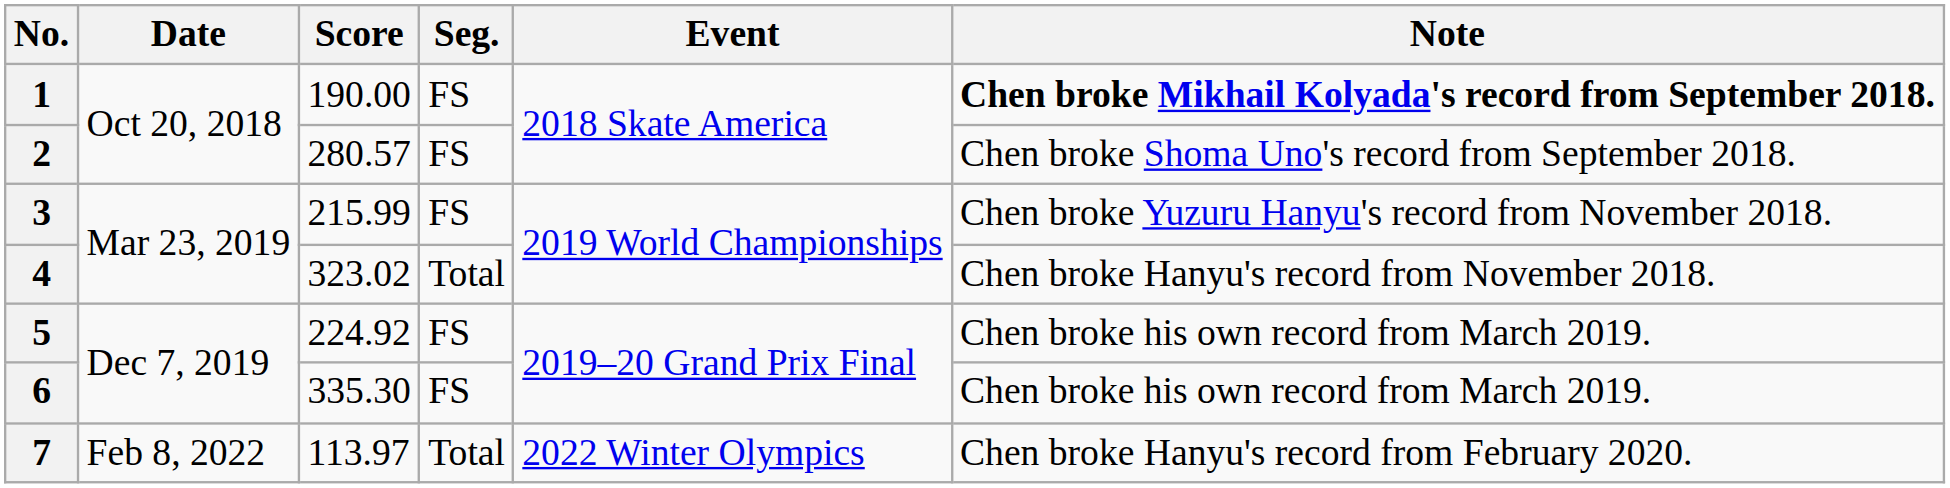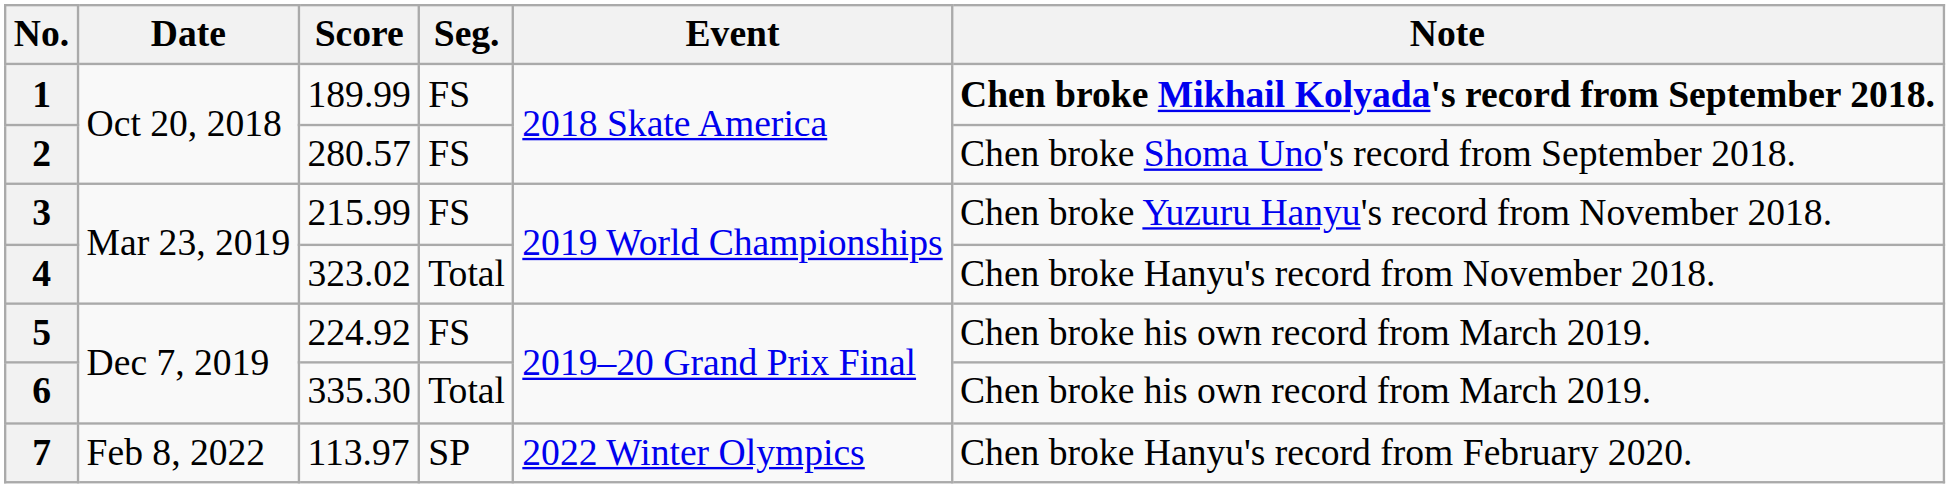(359, 93) 190.00 -> (359, 93) 189.99
(449, 392) FS -> (467, 392) Total
(467, 451) Total -> (449, 451) SP
